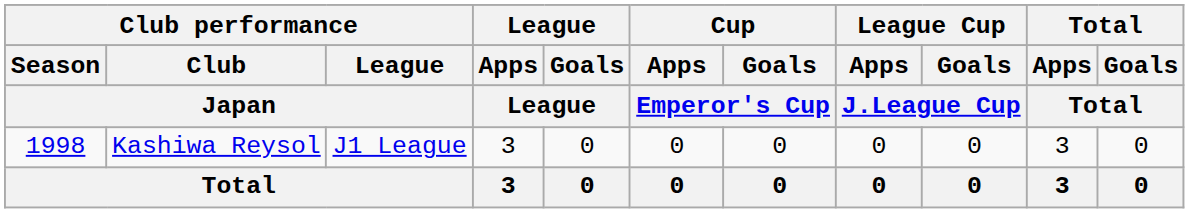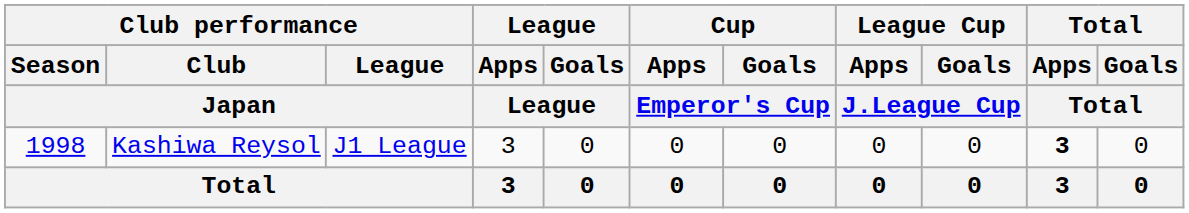(1062, 147) normal -> (1062, 147) bold
